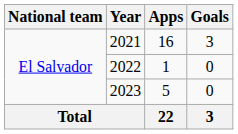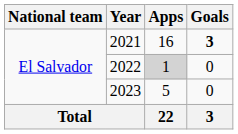(210, 41) normal -> (210, 41) bold
(166, 66) no background -> (166, 66) lightgrey background
